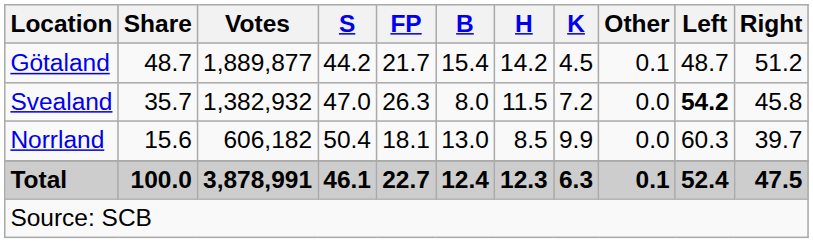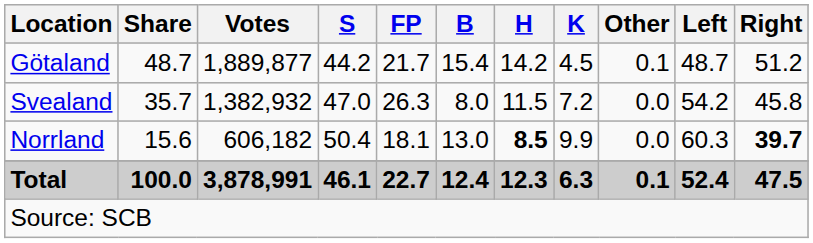(705, 101) bold -> (705, 101) normal
(531, 140) normal -> (531, 140) bold
(779, 140) normal -> (779, 140) bold
